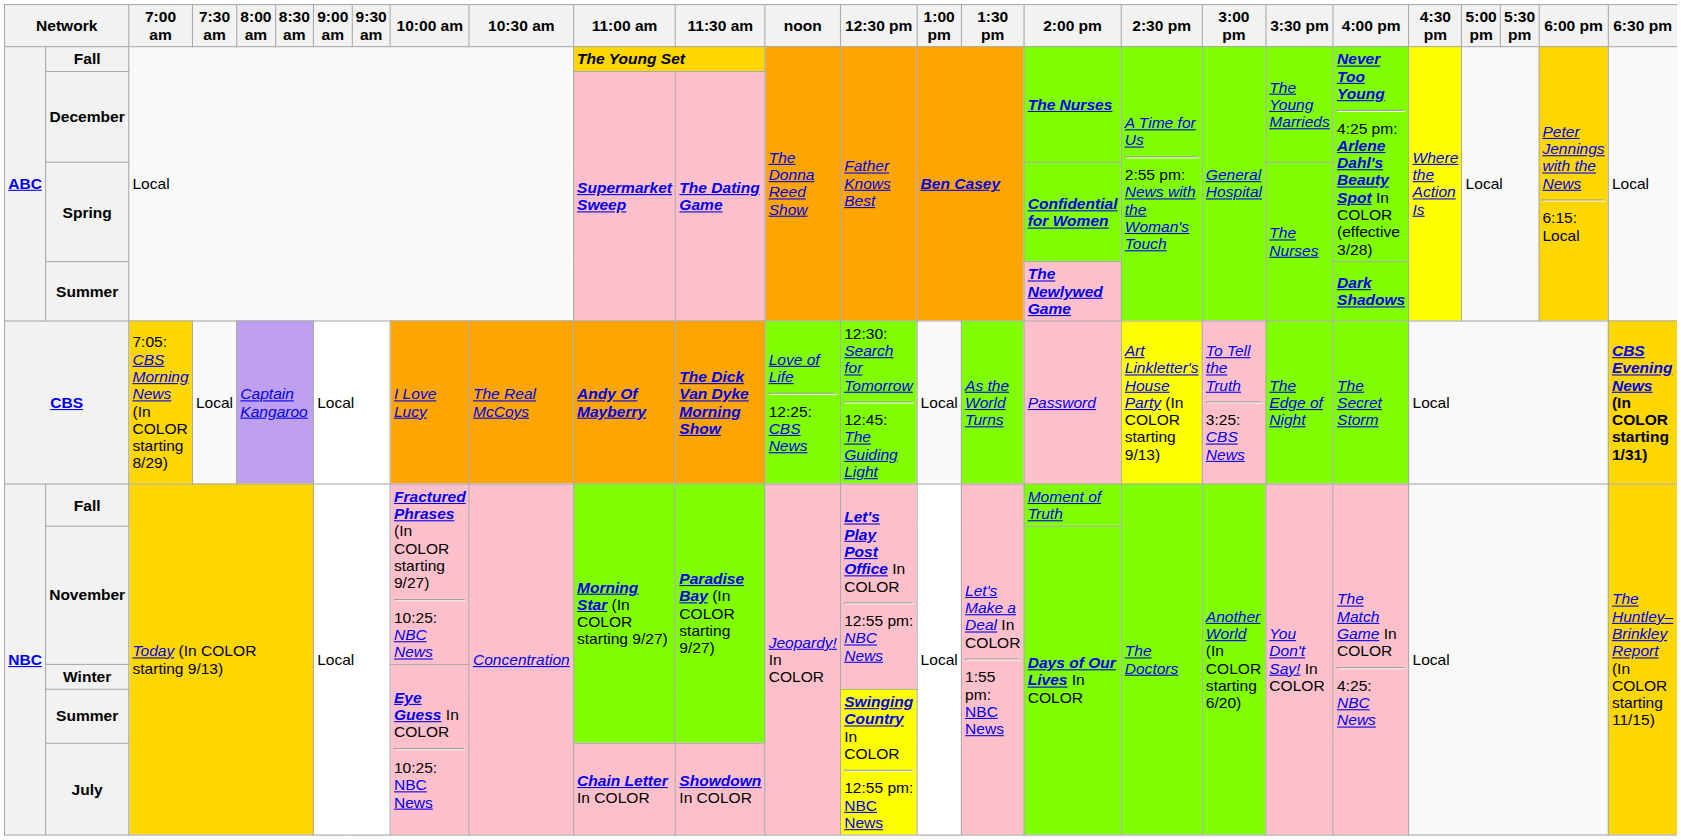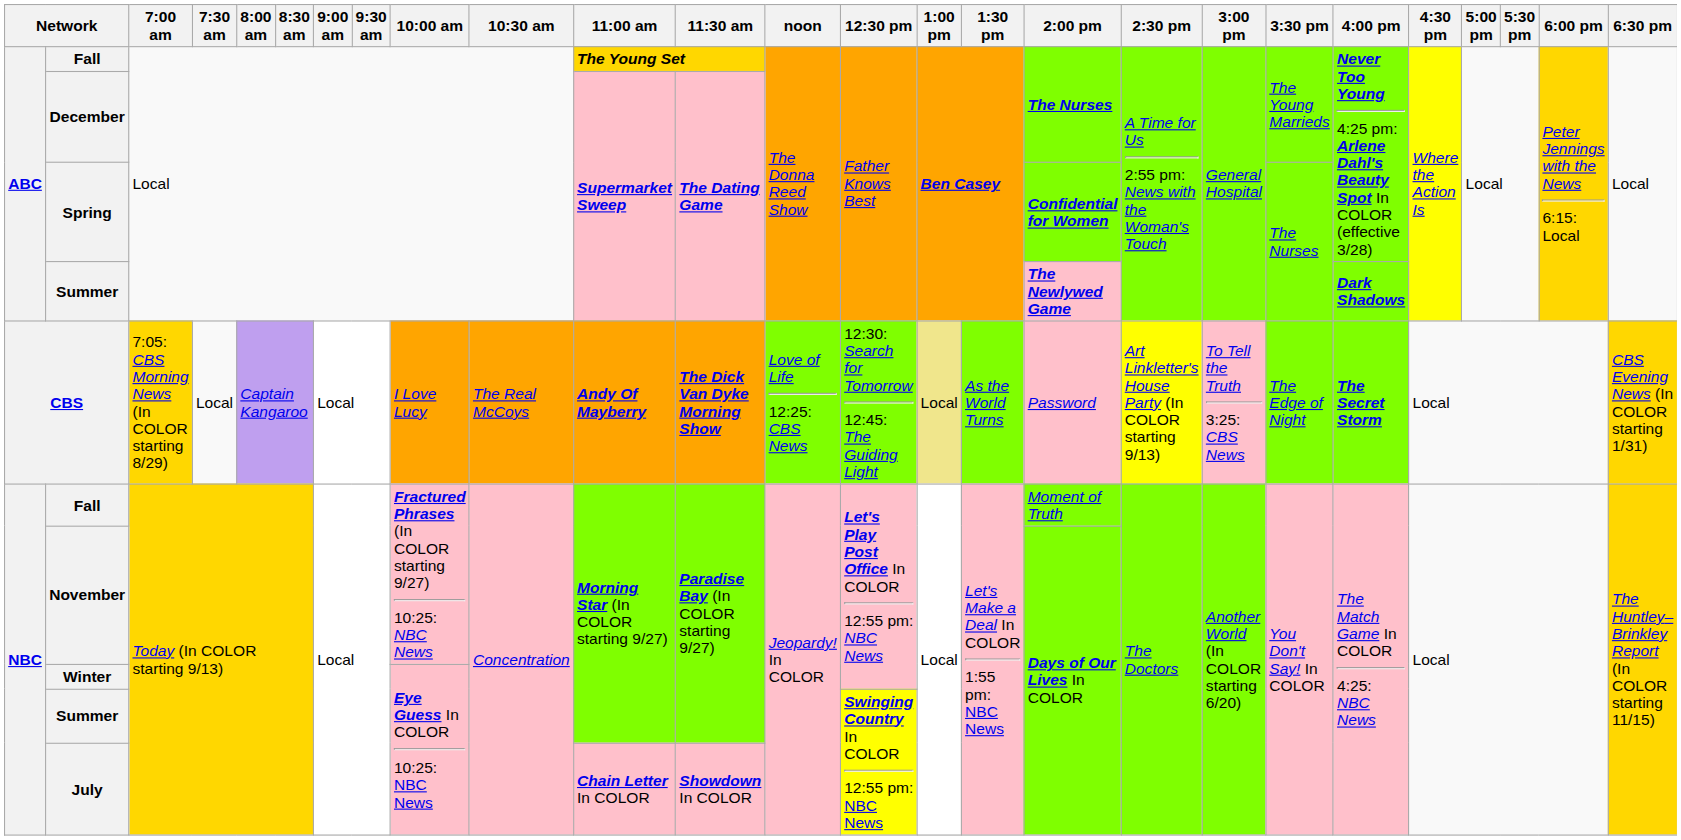(939, 403) no background -> (939, 403) khaki background
(1359, 403) normal -> (1361, 403) bold
(1642, 403) bold -> (1643, 403) normal
